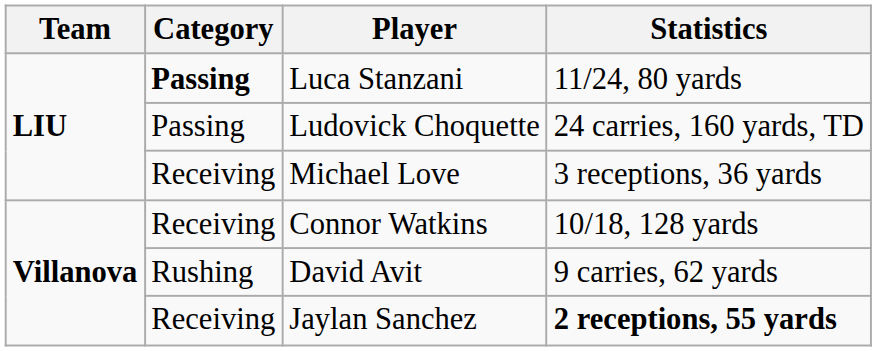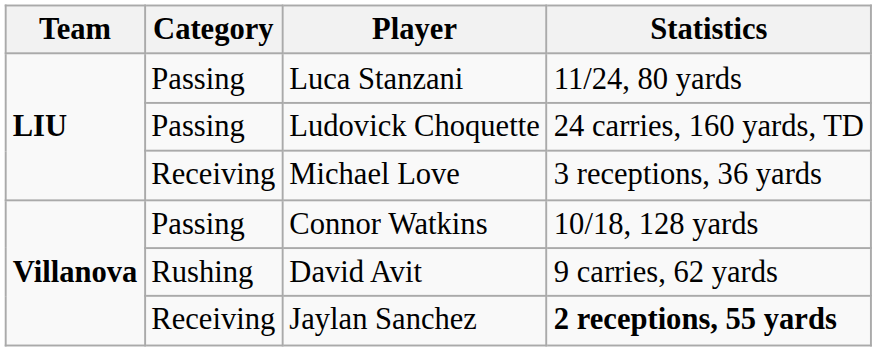(201, 77) bold -> (198, 77) normal
(213, 223) Receiving -> (198, 223) Passing
